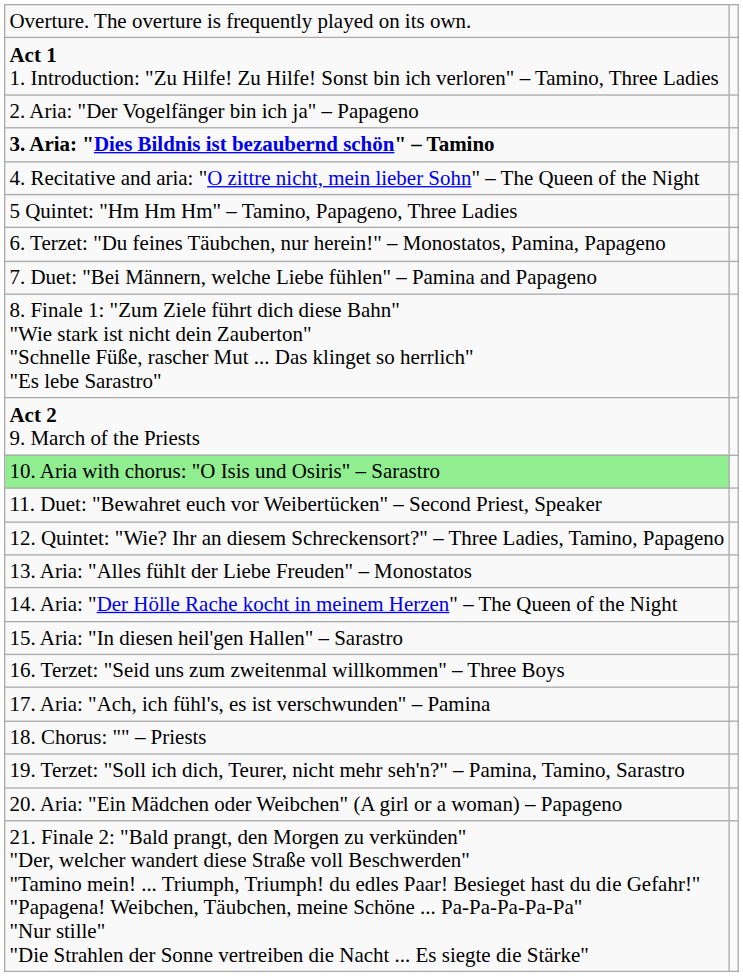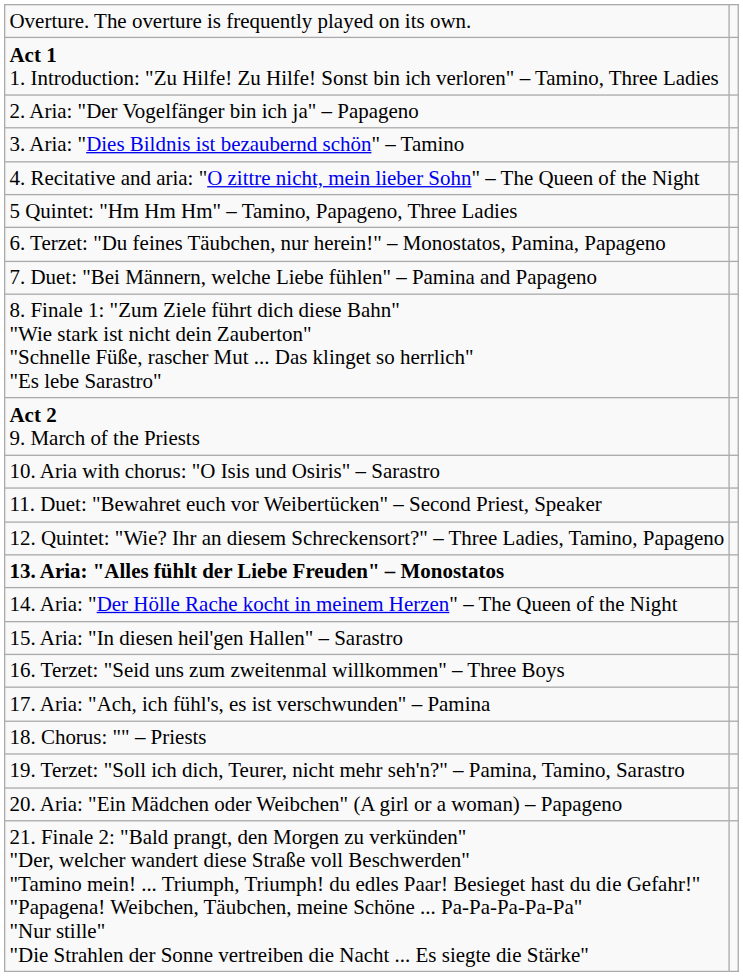(252, 144) bold -> (237, 144) normal
(225, 471) lightgreen background -> (225, 471) no background
(241, 571) normal -> (257, 571) bold
